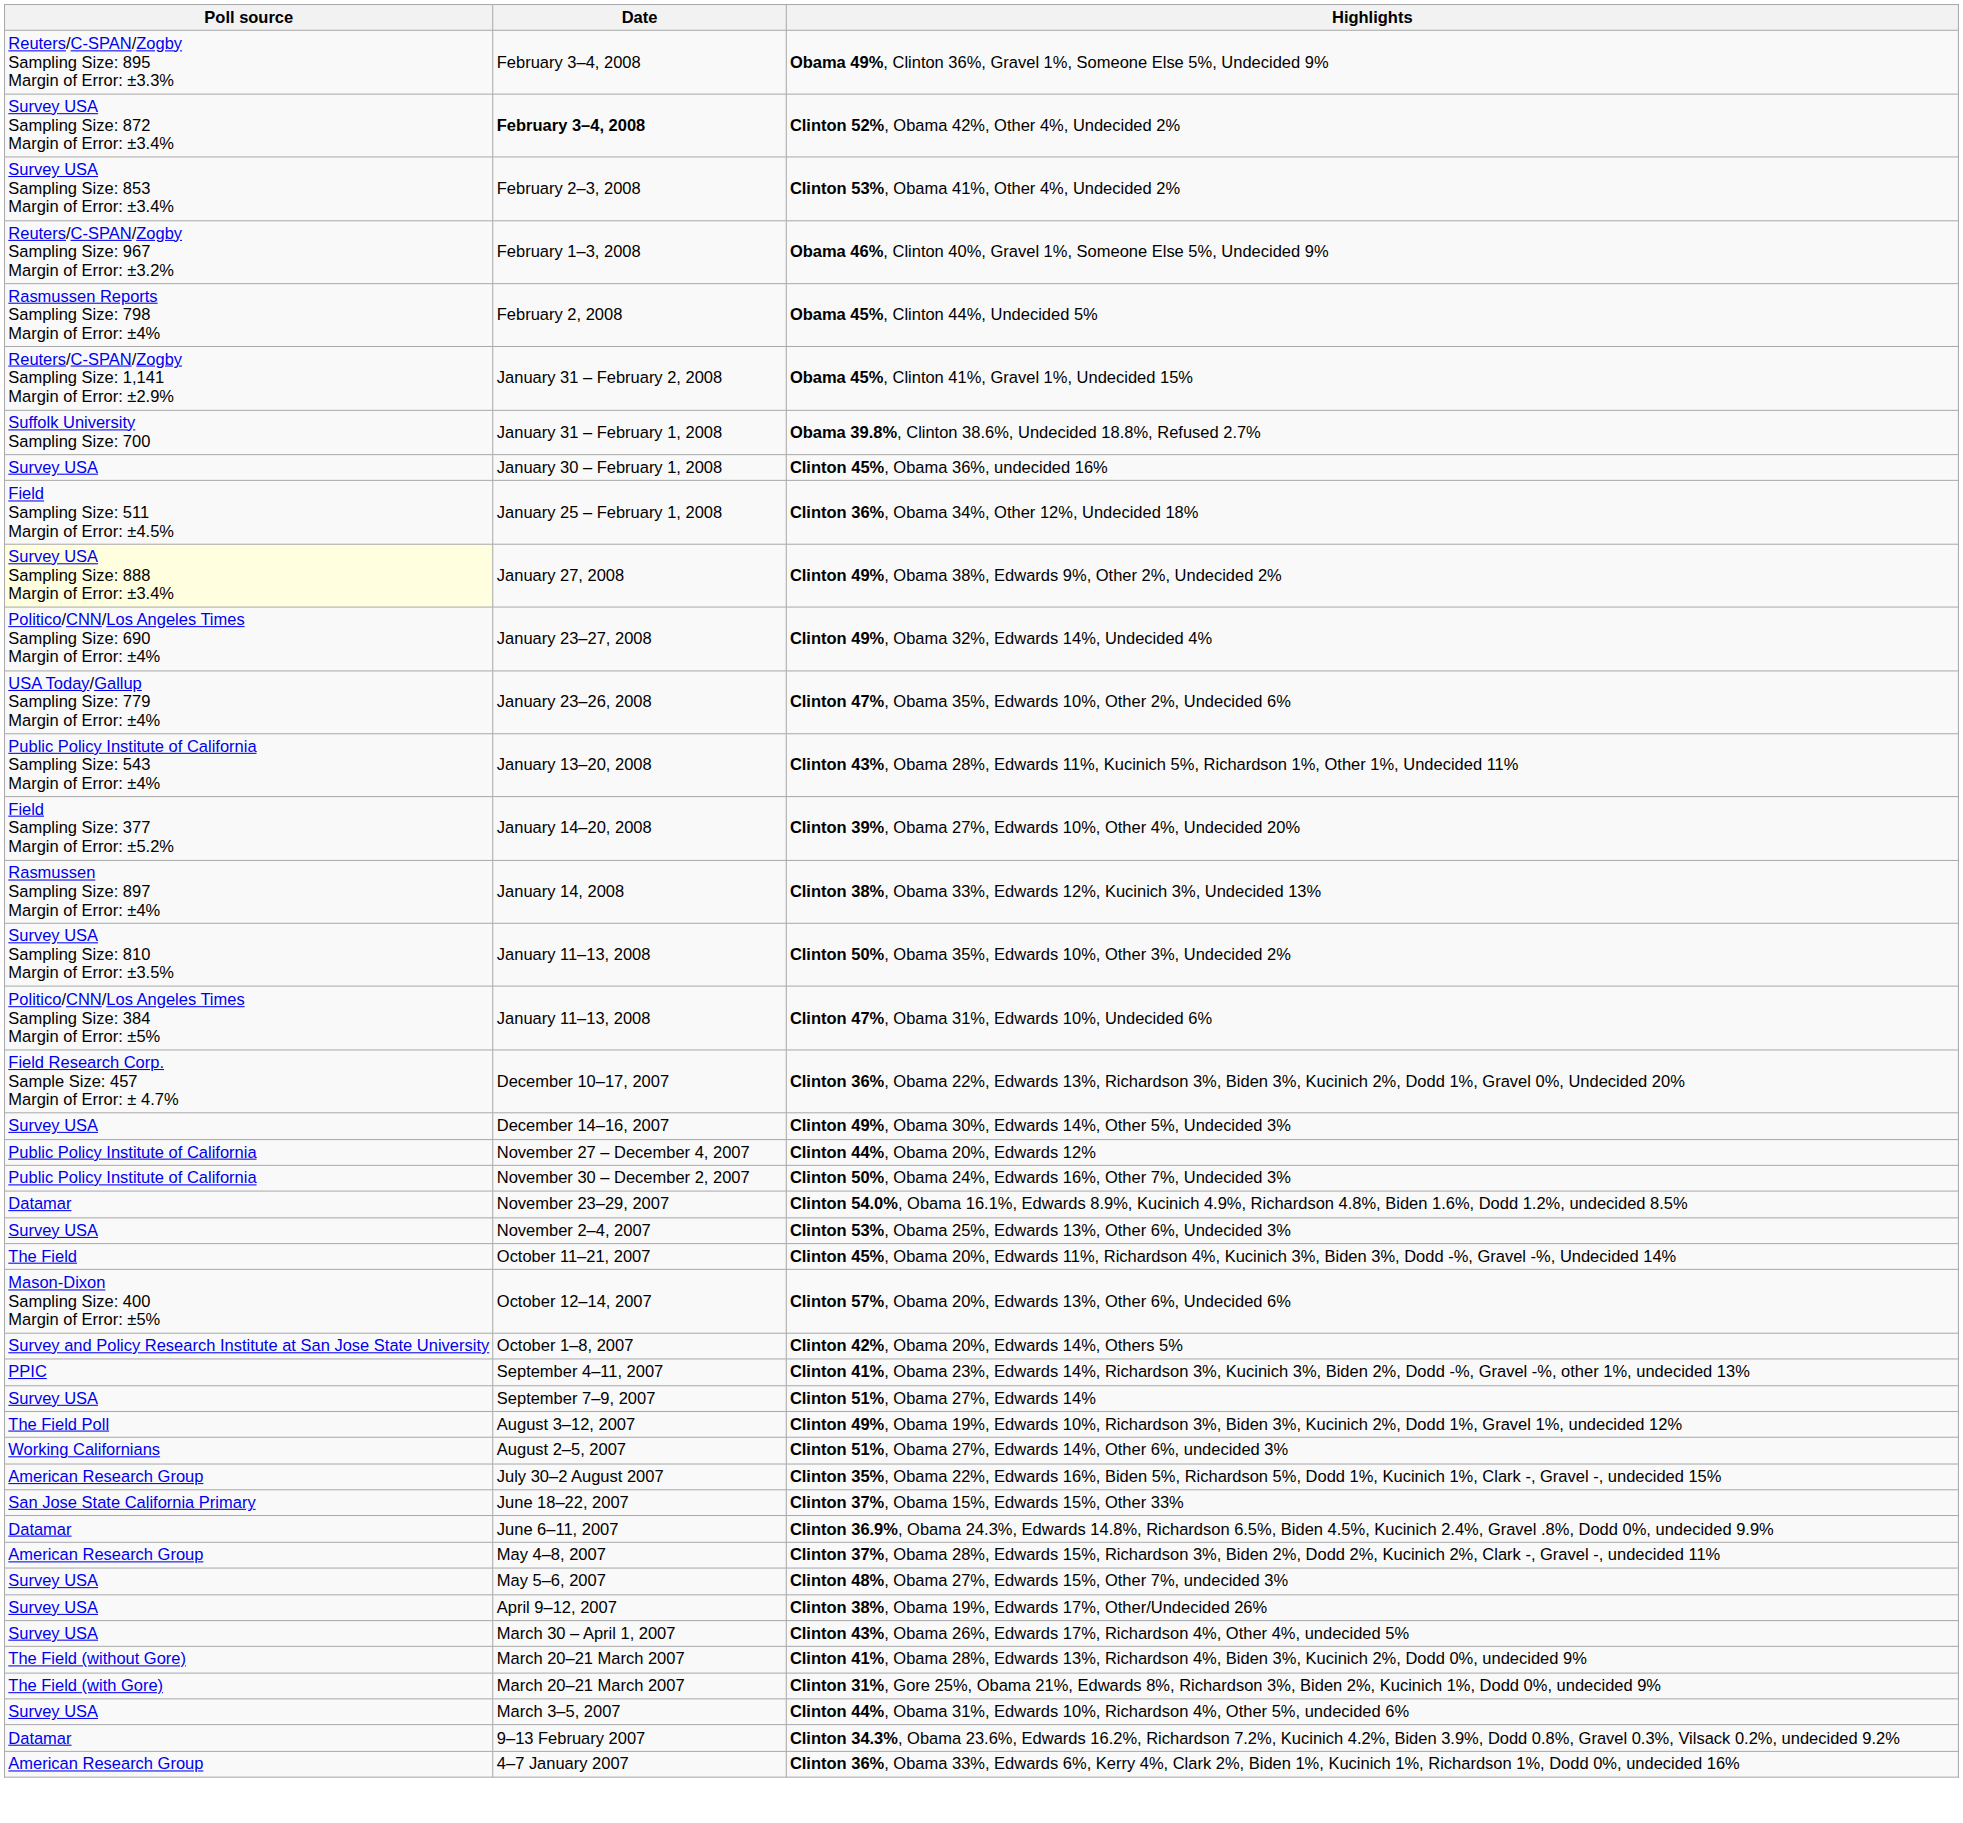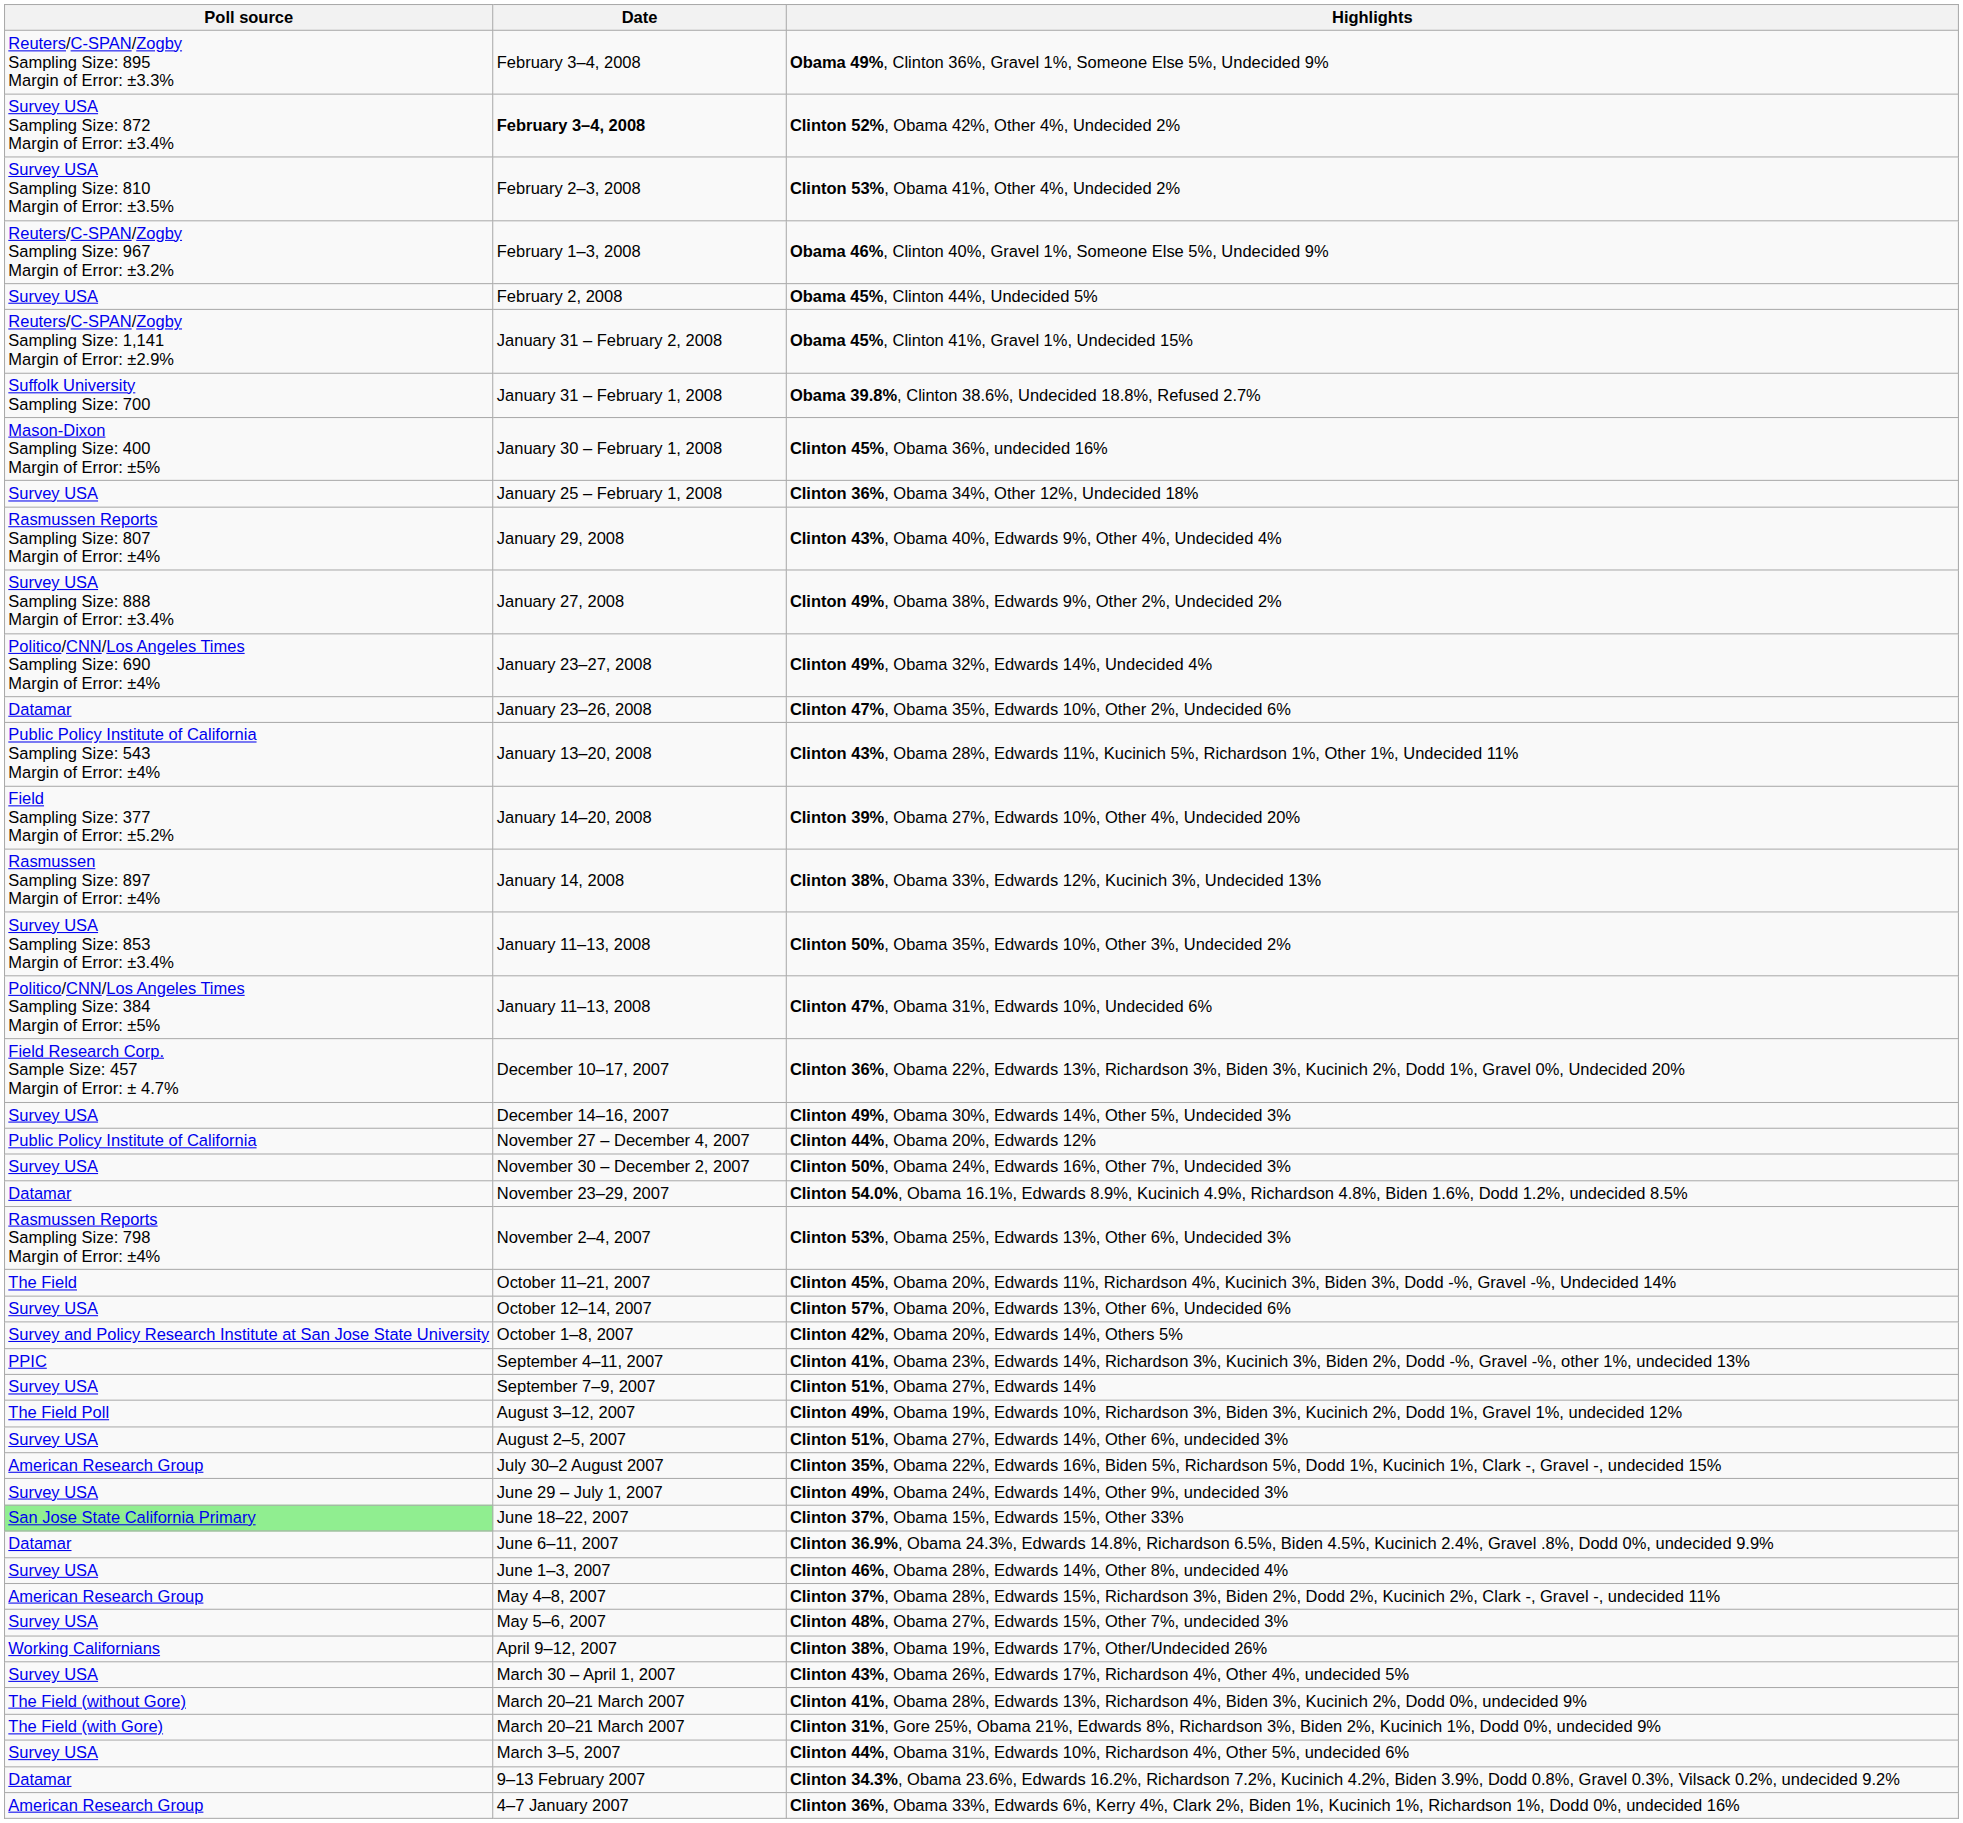(91, 188) Survey USA Sampling Size: 853 Margin of Error: ±3.4% -> (91, 188) Survey USA Sampling Size: 810 Margin of Error: ±3.5%
(84, 315) Rasmussen Reports Sampling Size: 798 Margin of Error: ±4% -> (53, 296) Survey USA
(53, 467) Survey USA -> (84, 449) Mason-Dixon Sampling Size: 400 Margin of Error: ±5%
(91, 512) Field Sampling Size: 511 Margin of Error: ±4.5% -> (53, 493) Survey USA
+ row: (1036, 538)
(91, 575) lightyellow background -> (91, 601) no background
(84, 702) USA Today/Gallup Sampling Size: 779 Margin of Error: ±4% -> (40, 709) Datamar
(91, 954) Survey USA Sampling Size: 810 Margin of Error: ±3.5% -> (91, 943) Survey USA Sampling Size: 853 Margin of Error: ±3.4%
(132, 1178) Public Policy Institute of California -> (53, 1167) Survey USA
(53, 1230) Survey USA -> (84, 1238) Rasmussen Reports Sampling Size: 798 Margin of Error: ±4%
(84, 1301) Mason-Dixon Sampling Size: 400 Margin of Error: ±5% -> (53, 1308) Survey USA
(84, 1450) Working Californians -> (53, 1439) Survey USA
+ row: (1039, 1491)
(132, 1502) no background -> (132, 1518) lightgreen background
+ row: (1039, 1570)
(53, 1607) Survey USA -> (84, 1648) Working Californians
